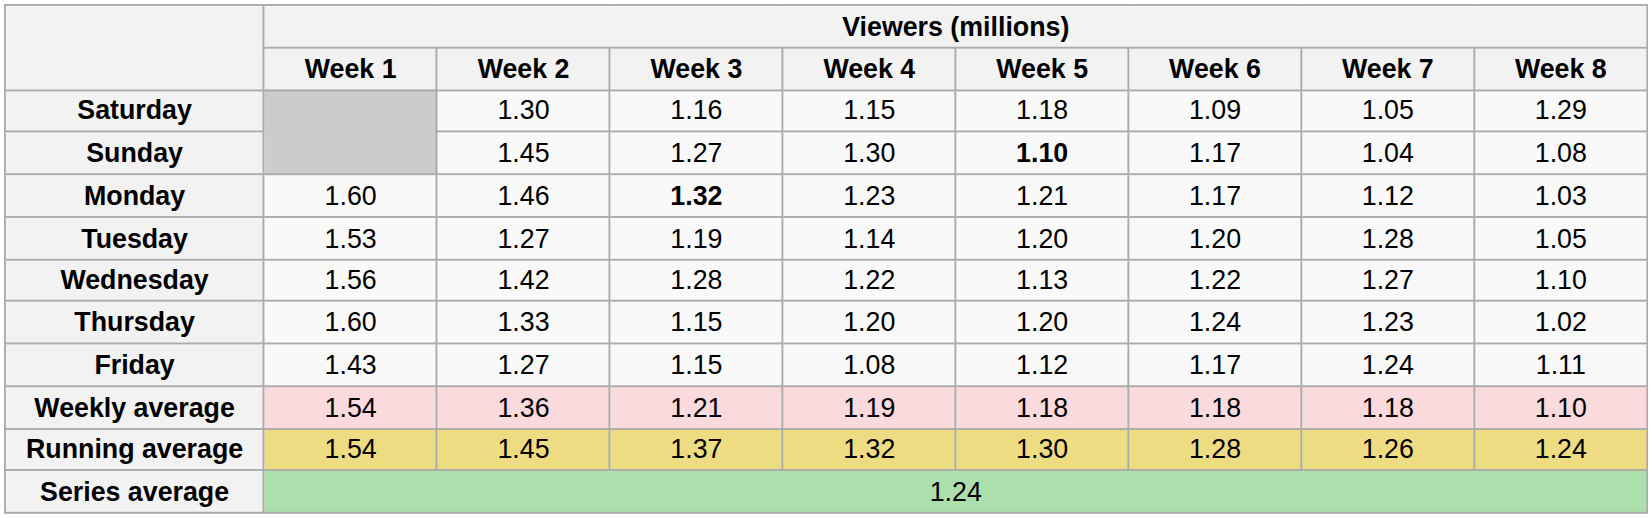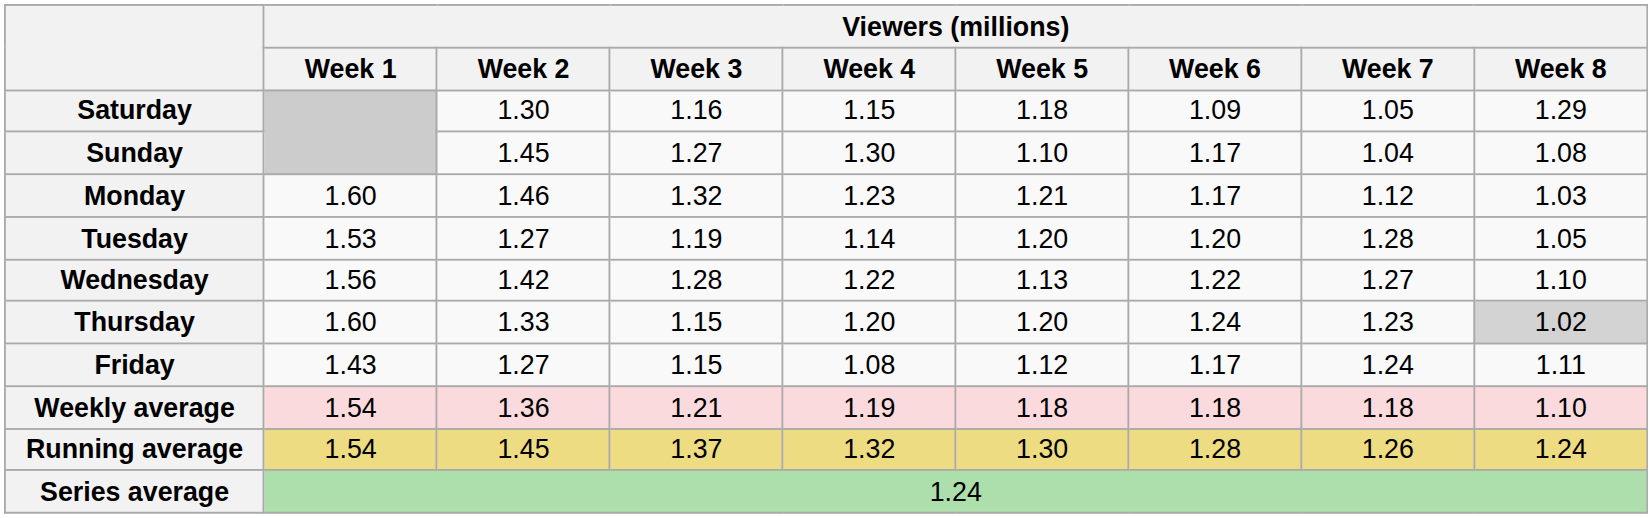(1042, 153) bold -> (1042, 153) normal
(696, 196) bold -> (696, 196) normal
(1561, 323) no background -> (1561, 323) lightgrey background
